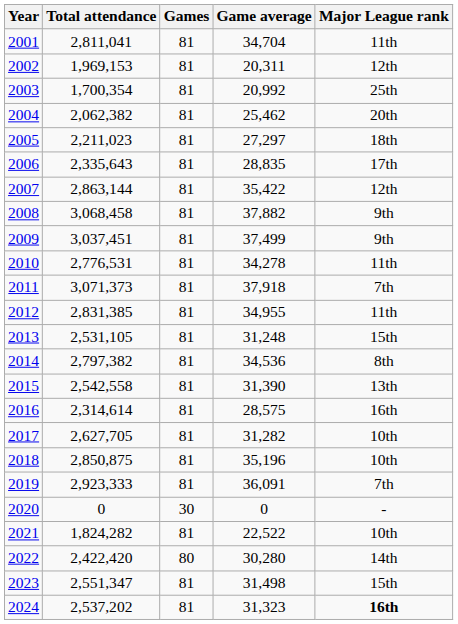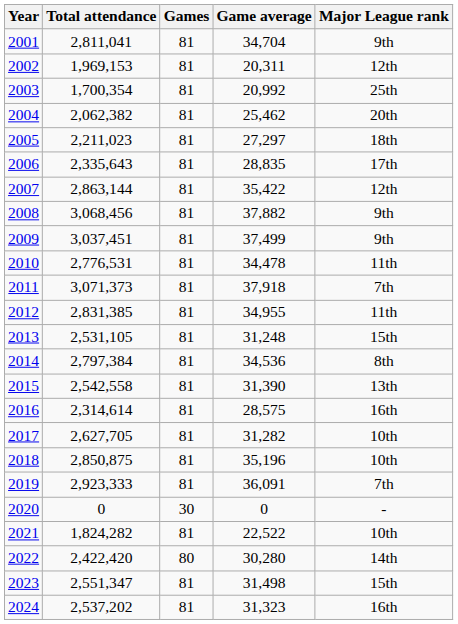(384, 41) 11th -> (384, 41) 9th
(101, 213) 3,068,458 -> (101, 213) 3,068,456
(264, 262) 34,278 -> (264, 262) 34,478
(101, 361) 2,797,382 -> (101, 361) 2,797,384
(384, 607) bold -> (384, 607) normal
